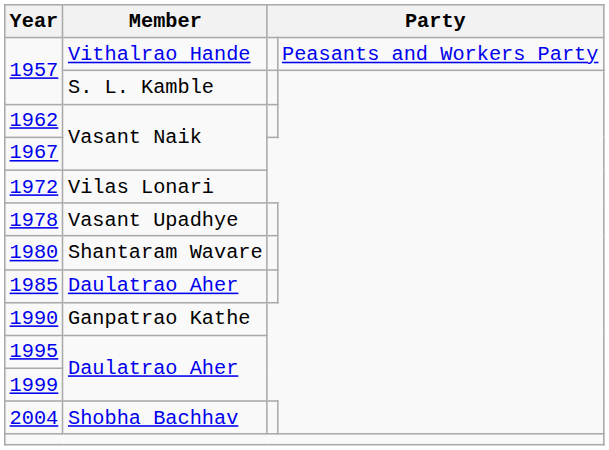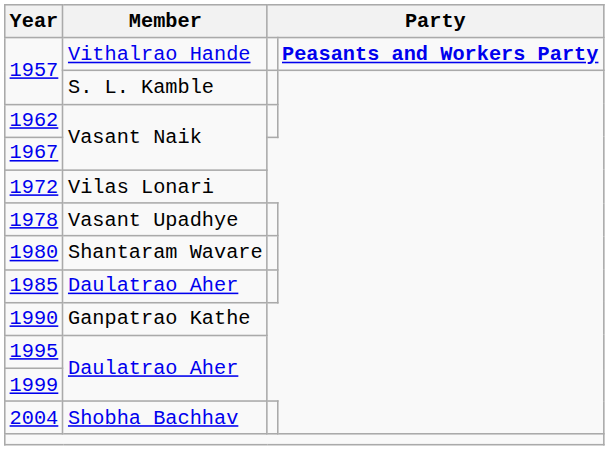(440, 54) normal -> (440, 54) bold
